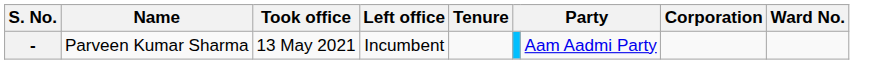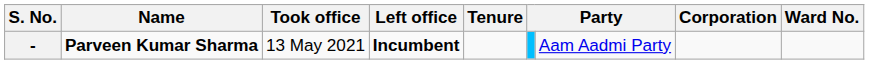(157, 45) normal -> (161, 45) bold
(404, 45) normal -> (416, 45) bold
